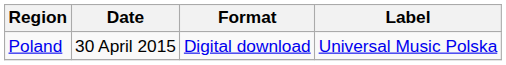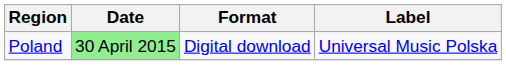(125, 45) no background -> (125, 45) lightgreen background
